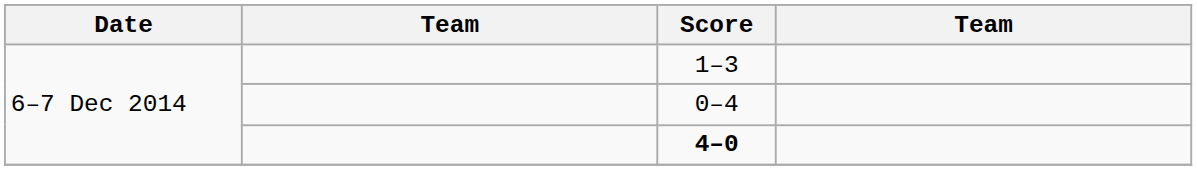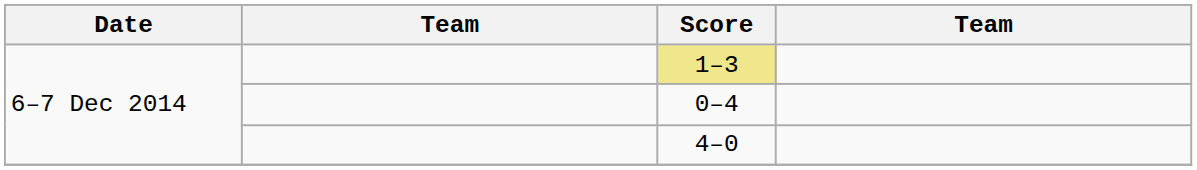(717, 65) no background -> (717, 65) khaki background
(717, 144) bold -> (717, 144) normal
